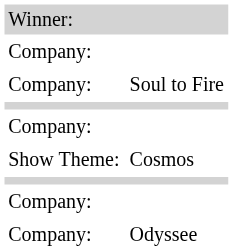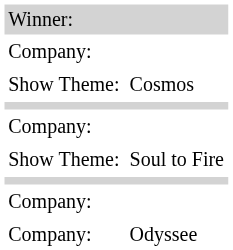(50, 84) Company: -> (64, 84) Show Theme:
(177, 84) Soul to Fire -> (162, 84) Cosmos
(162, 159) Cosmos -> (177, 159) Soul to Fire
